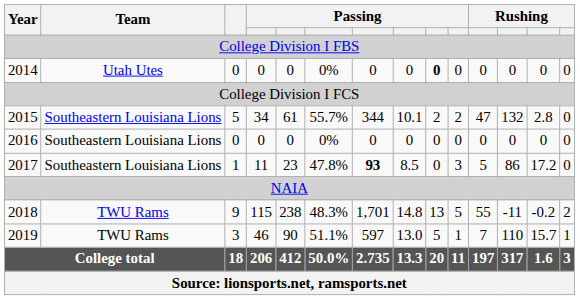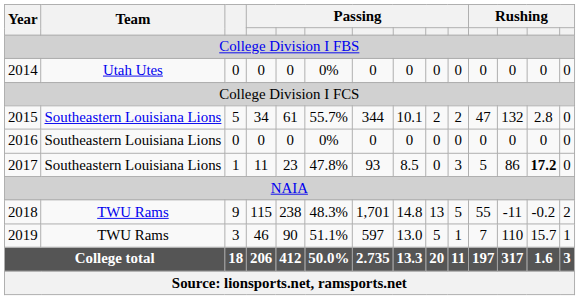(437, 70) bold -> (437, 70) normal
(373, 164) bold -> (373, 164) normal
(543, 164) normal -> (543, 164) bold
